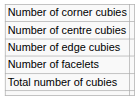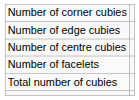rows swapped: (64, 47) <-> (67, 30)
